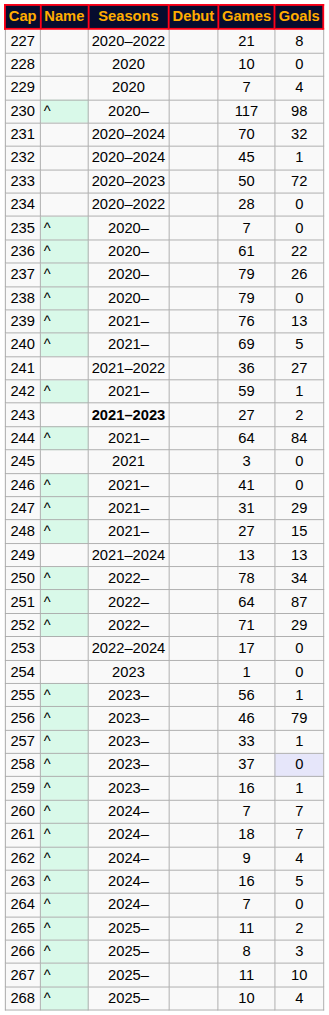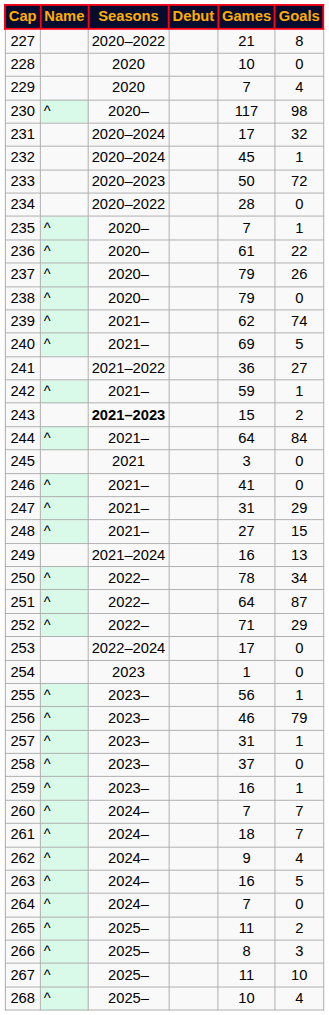(247, 134) 70 -> (247, 134) 17
(299, 228) 0 -> (299, 228) 1
(247, 321) 76 -> (247, 321) 62
(299, 321) 13 -> (299, 321) 74
(247, 414) 27 -> (247, 414) 15
(247, 554) 13 -> (247, 554) 16
(247, 741) 33 -> (247, 741) 31
(299, 765) lavender background -> (299, 765) no background
